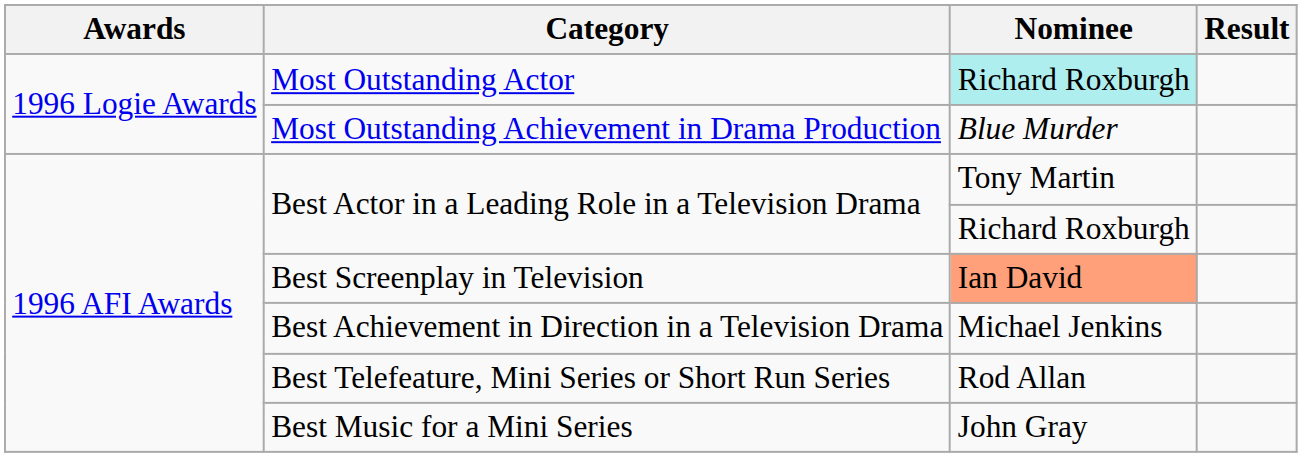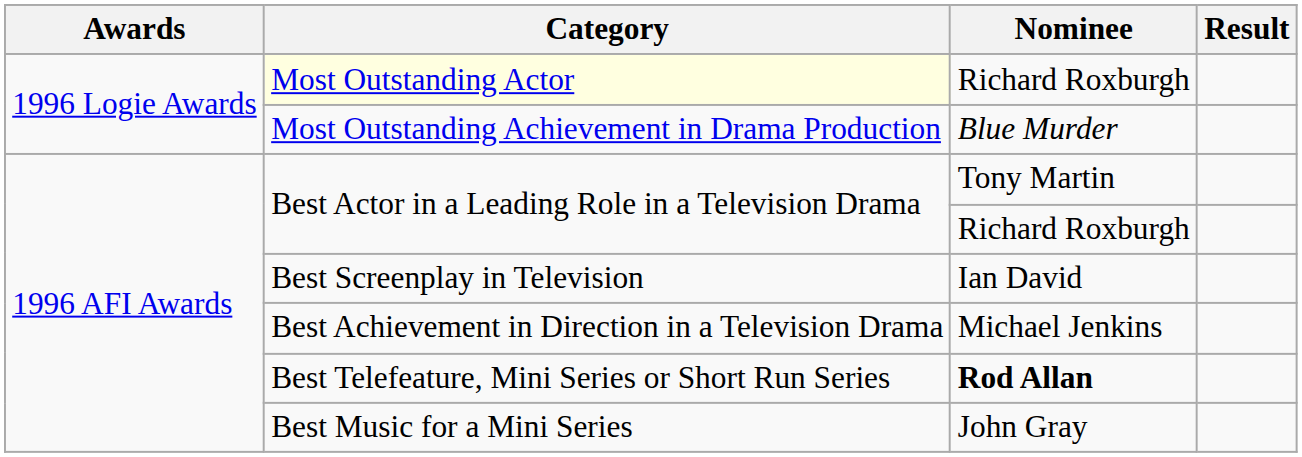(423, 79) no background -> (423, 79) lightyellow background
(1074, 79) paleturquoise background -> (1074, 79) no background
(1020, 278) lightsalmon background -> (1020, 278) no background
(1022, 377) normal -> (1025, 377) bold
